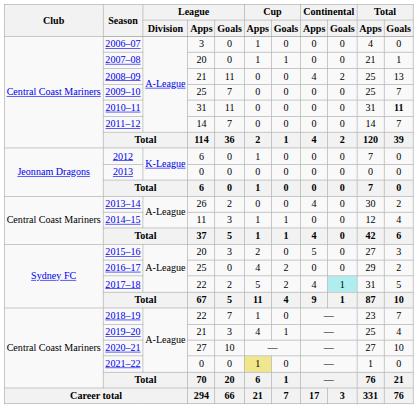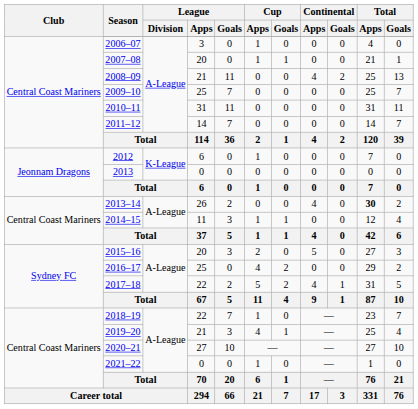(399, 108) bold -> (399, 108) normal
(370, 204) normal -> (370, 204) bold
(342, 284) paleturquoise background -> (342, 284) no background
(258, 364) khaki background -> (258, 364) no background
